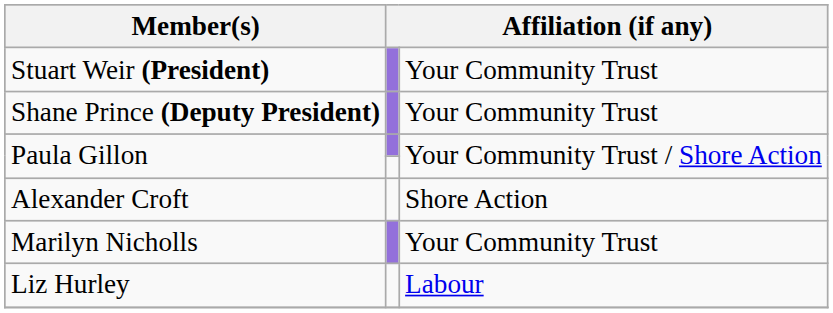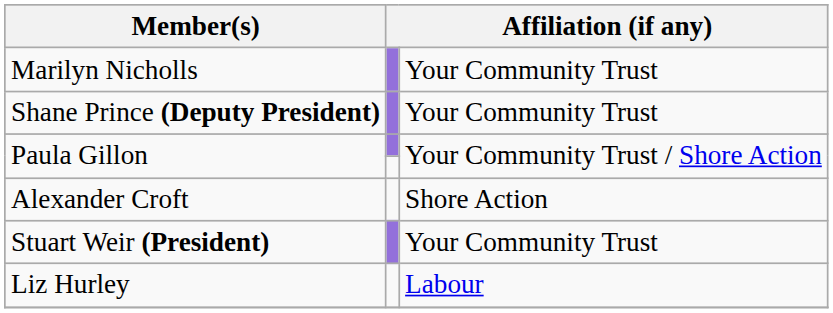rows swapped: (140, 69) <-> (104, 241)
